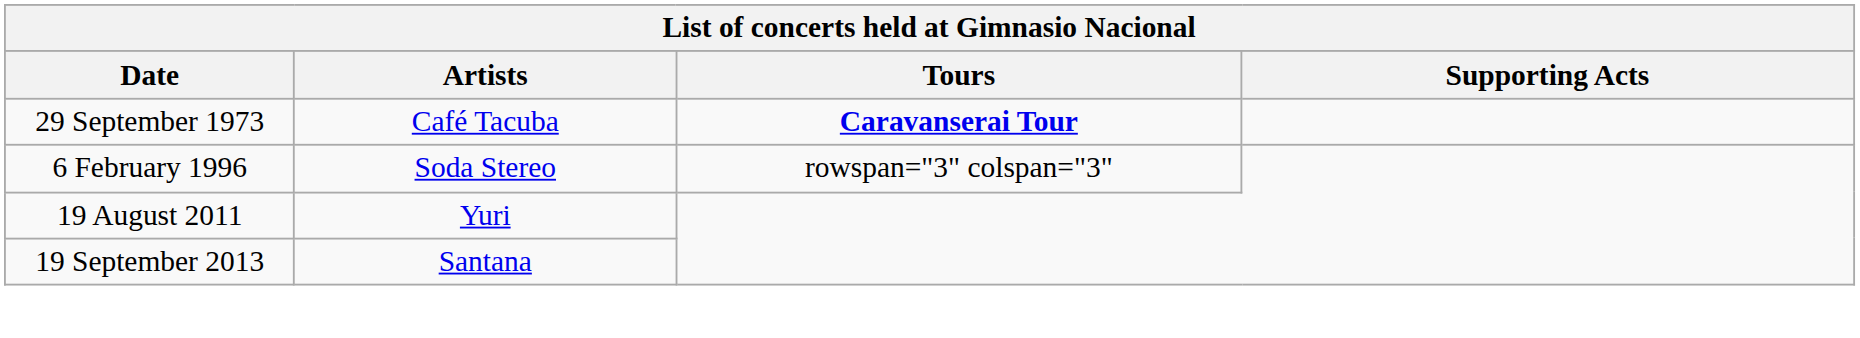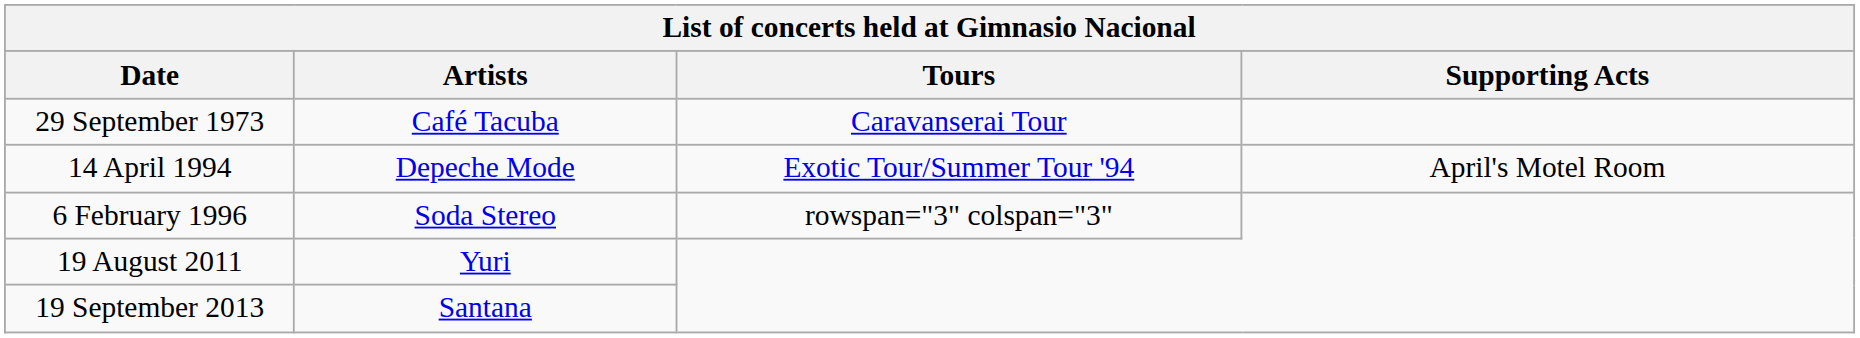(959, 121) bold -> (959, 121) normal
+ row: (150, 167)
